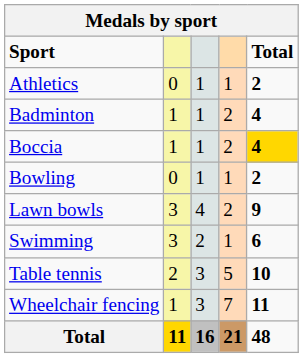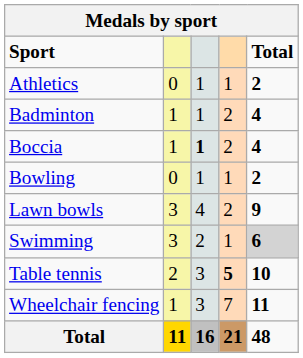(200, 146) normal -> (200, 146) bold
(256, 146) gold background -> (256, 146) no background
(256, 241) no background -> (256, 241) lightgrey background
(228, 273) normal -> (228, 273) bold
